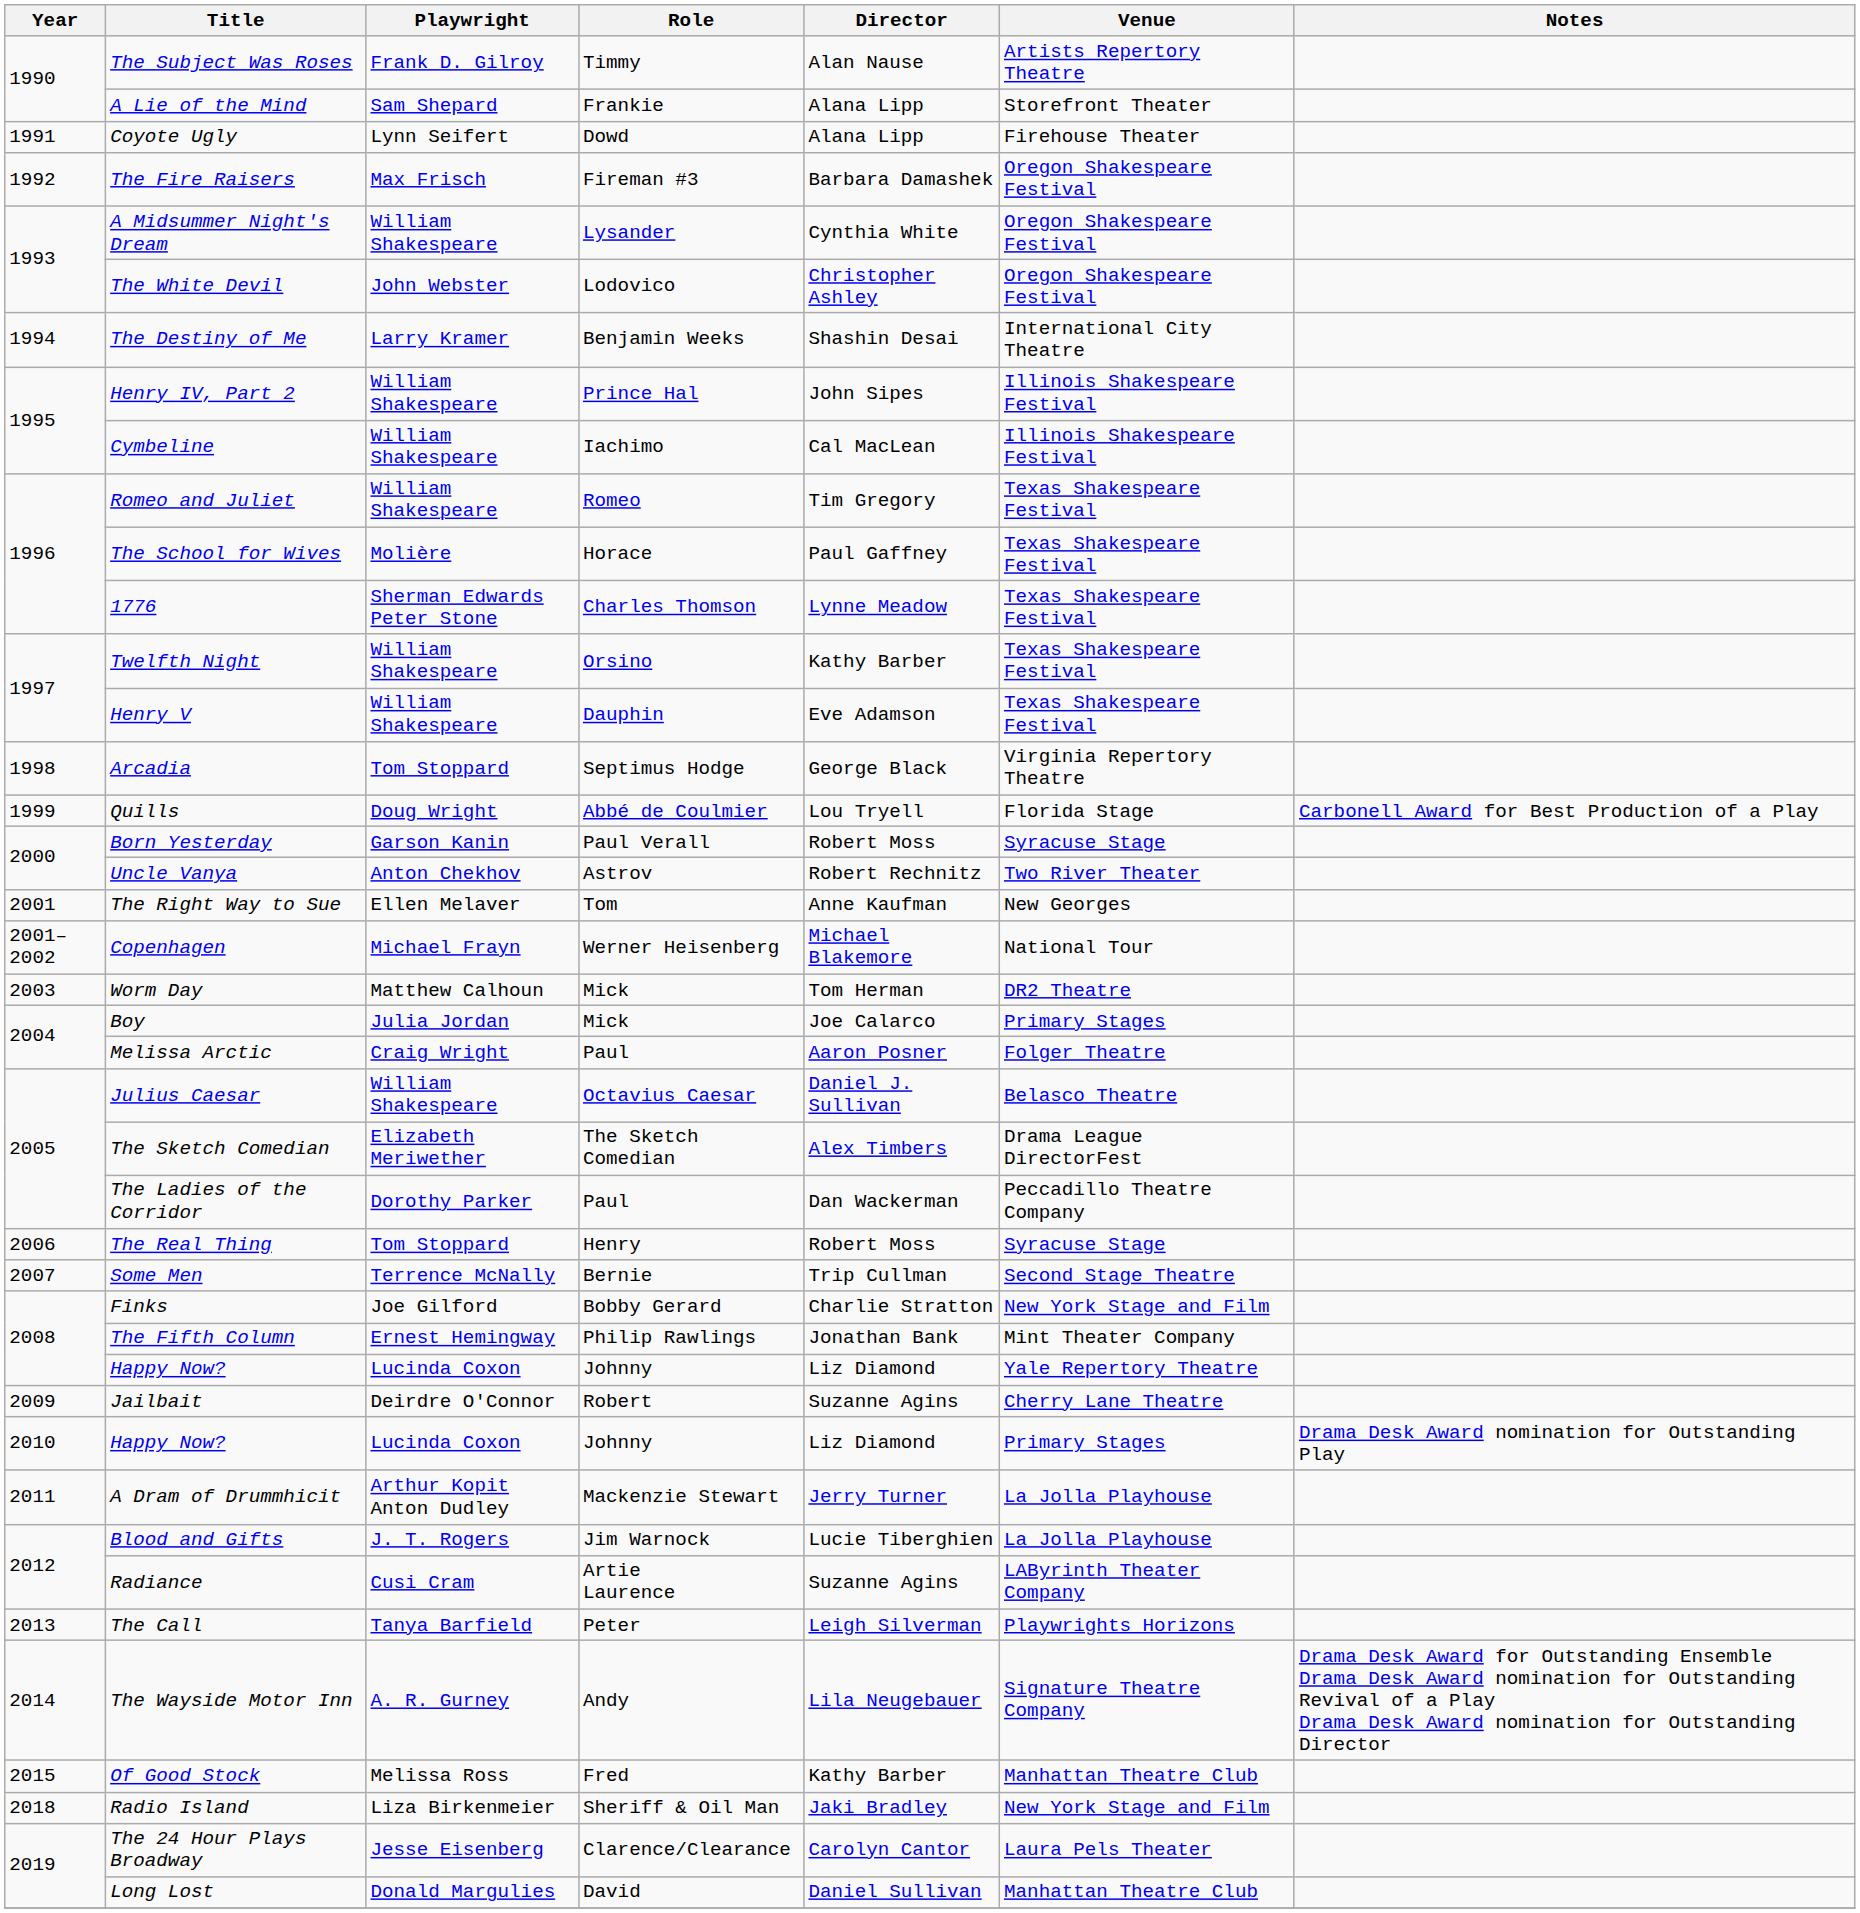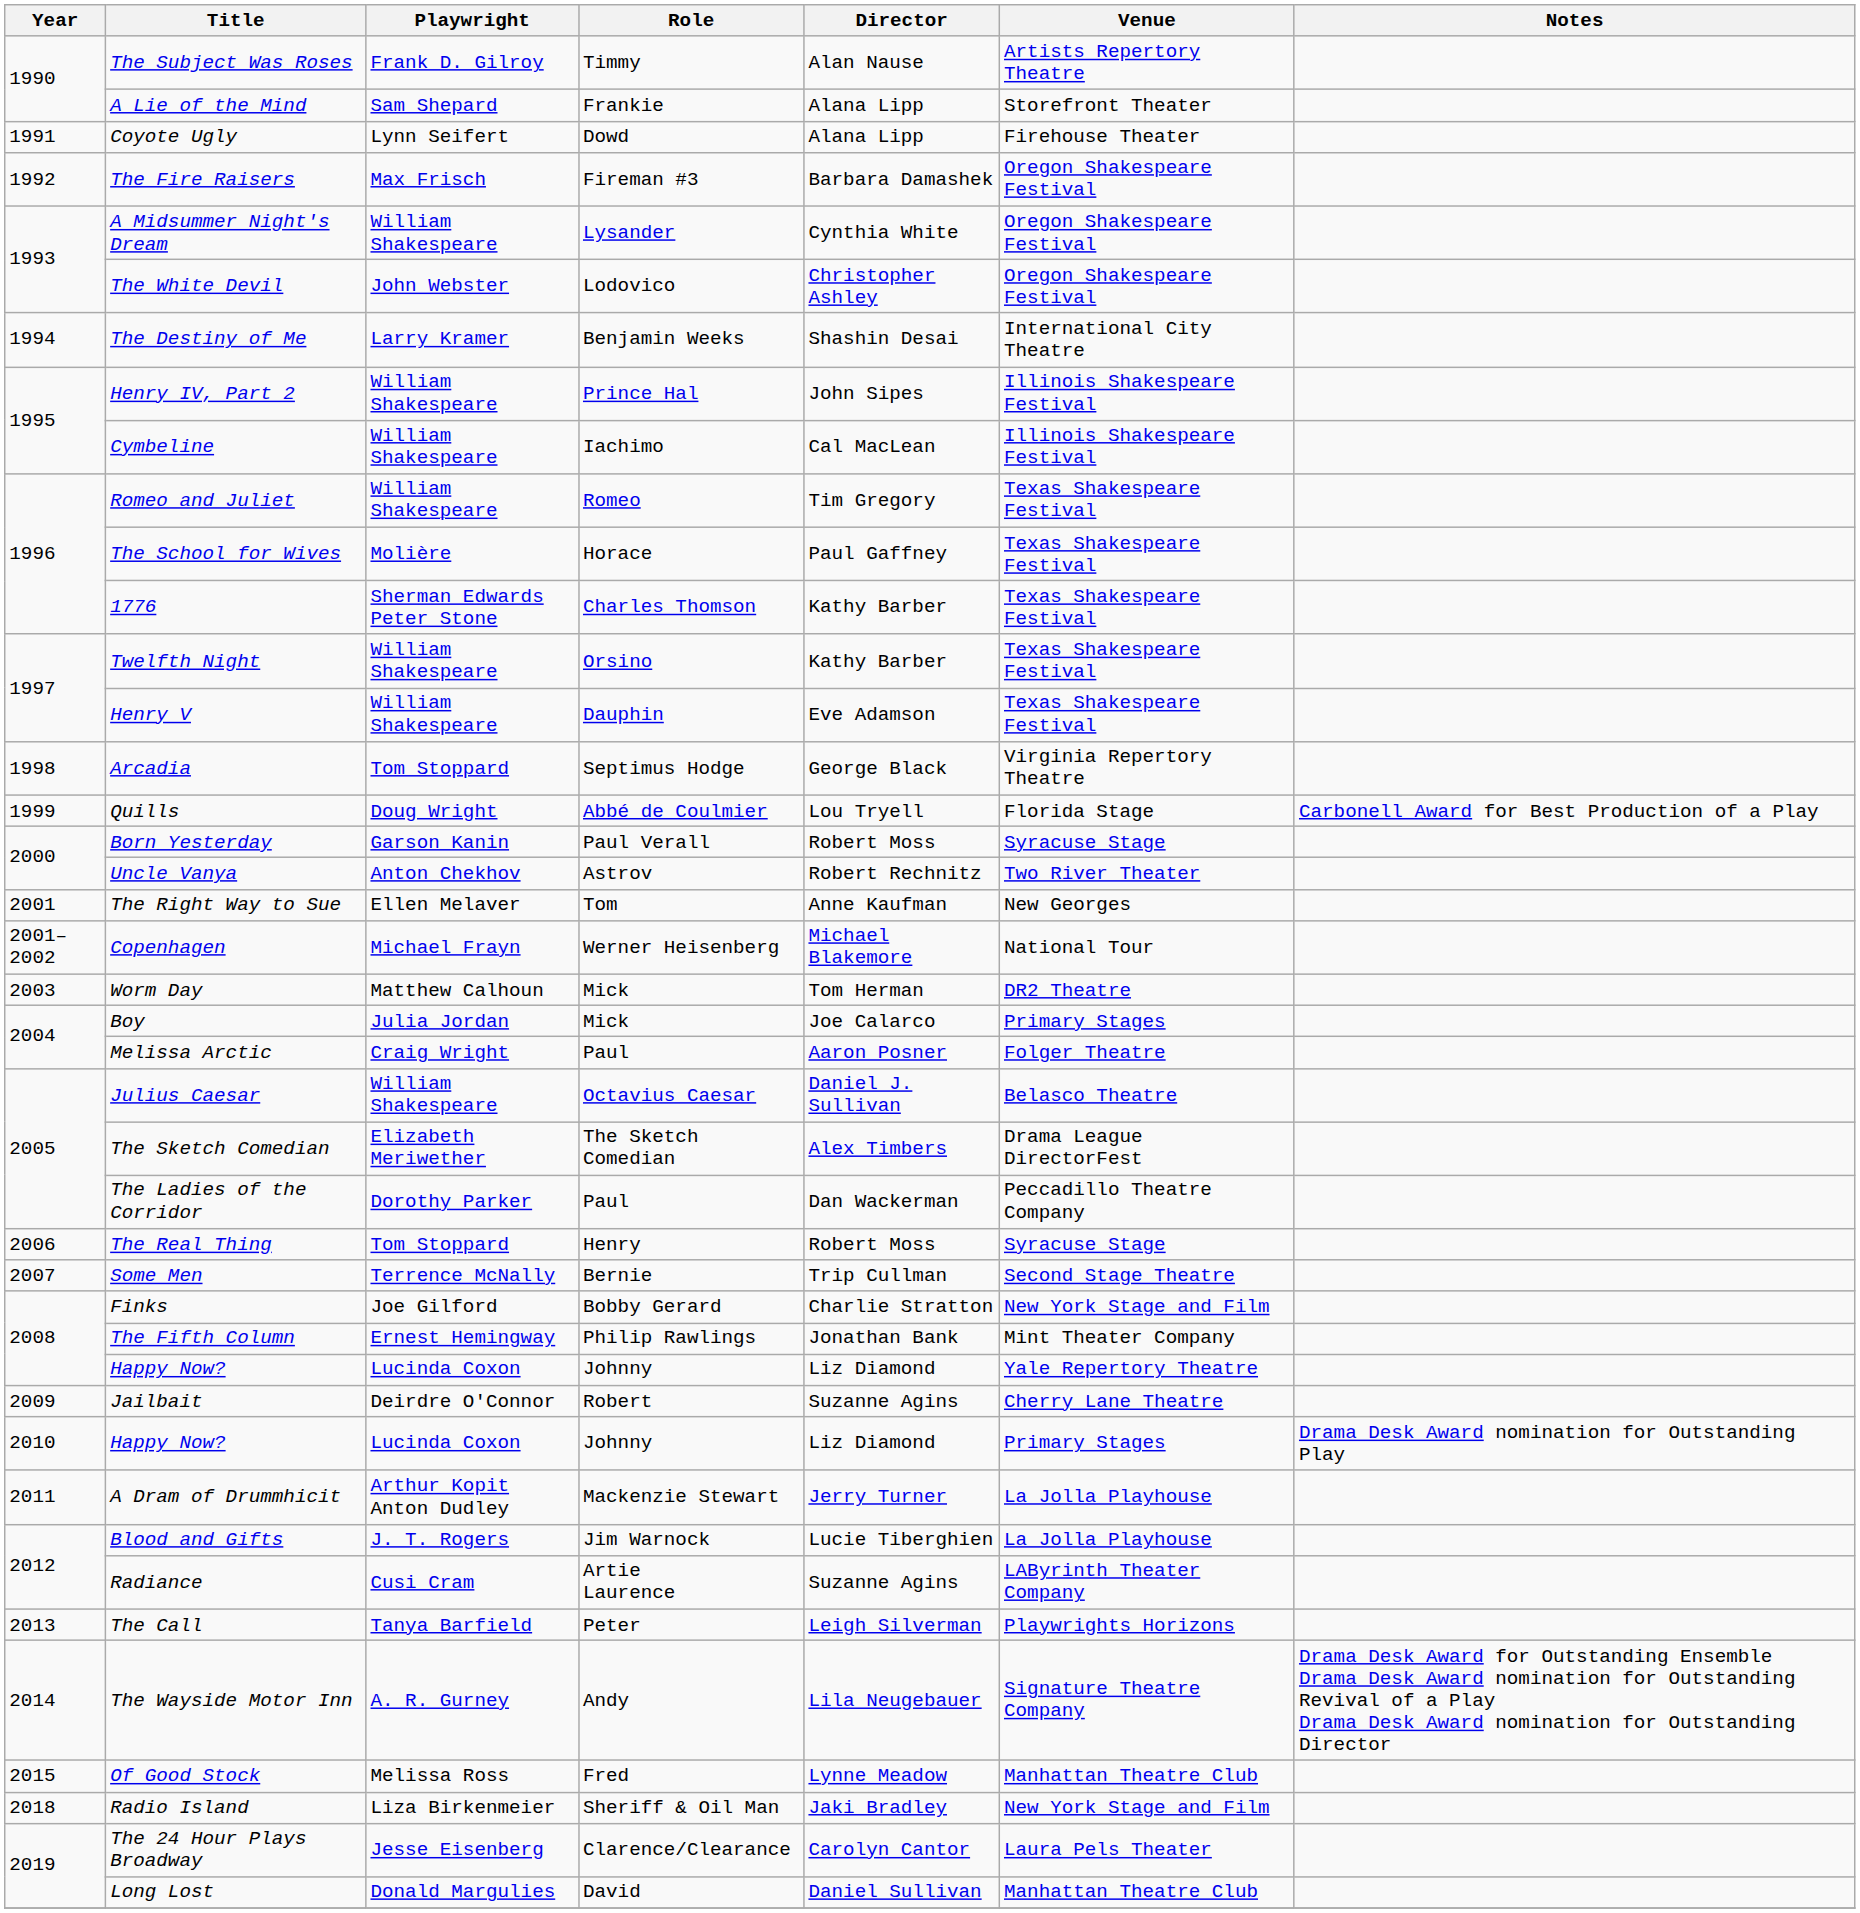(878, 608) Lynne Meadow -> (878, 608) Kathy Barber
(878, 1776) Kathy Barber -> (878, 1776) Lynne Meadow
